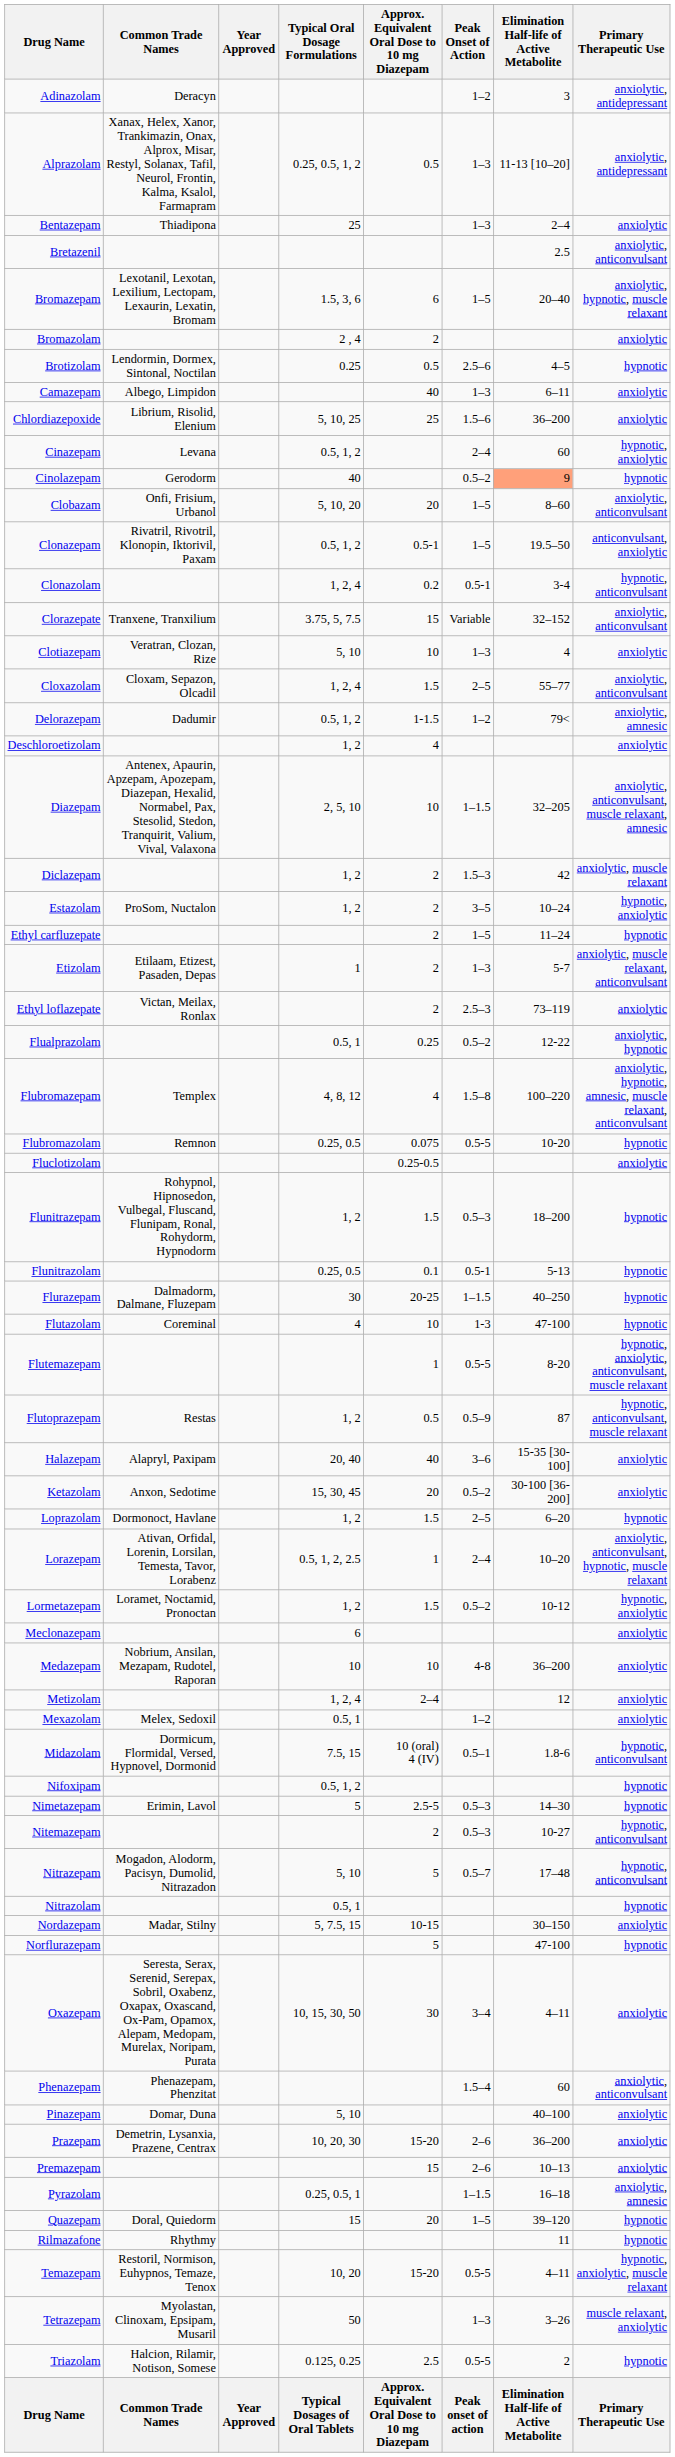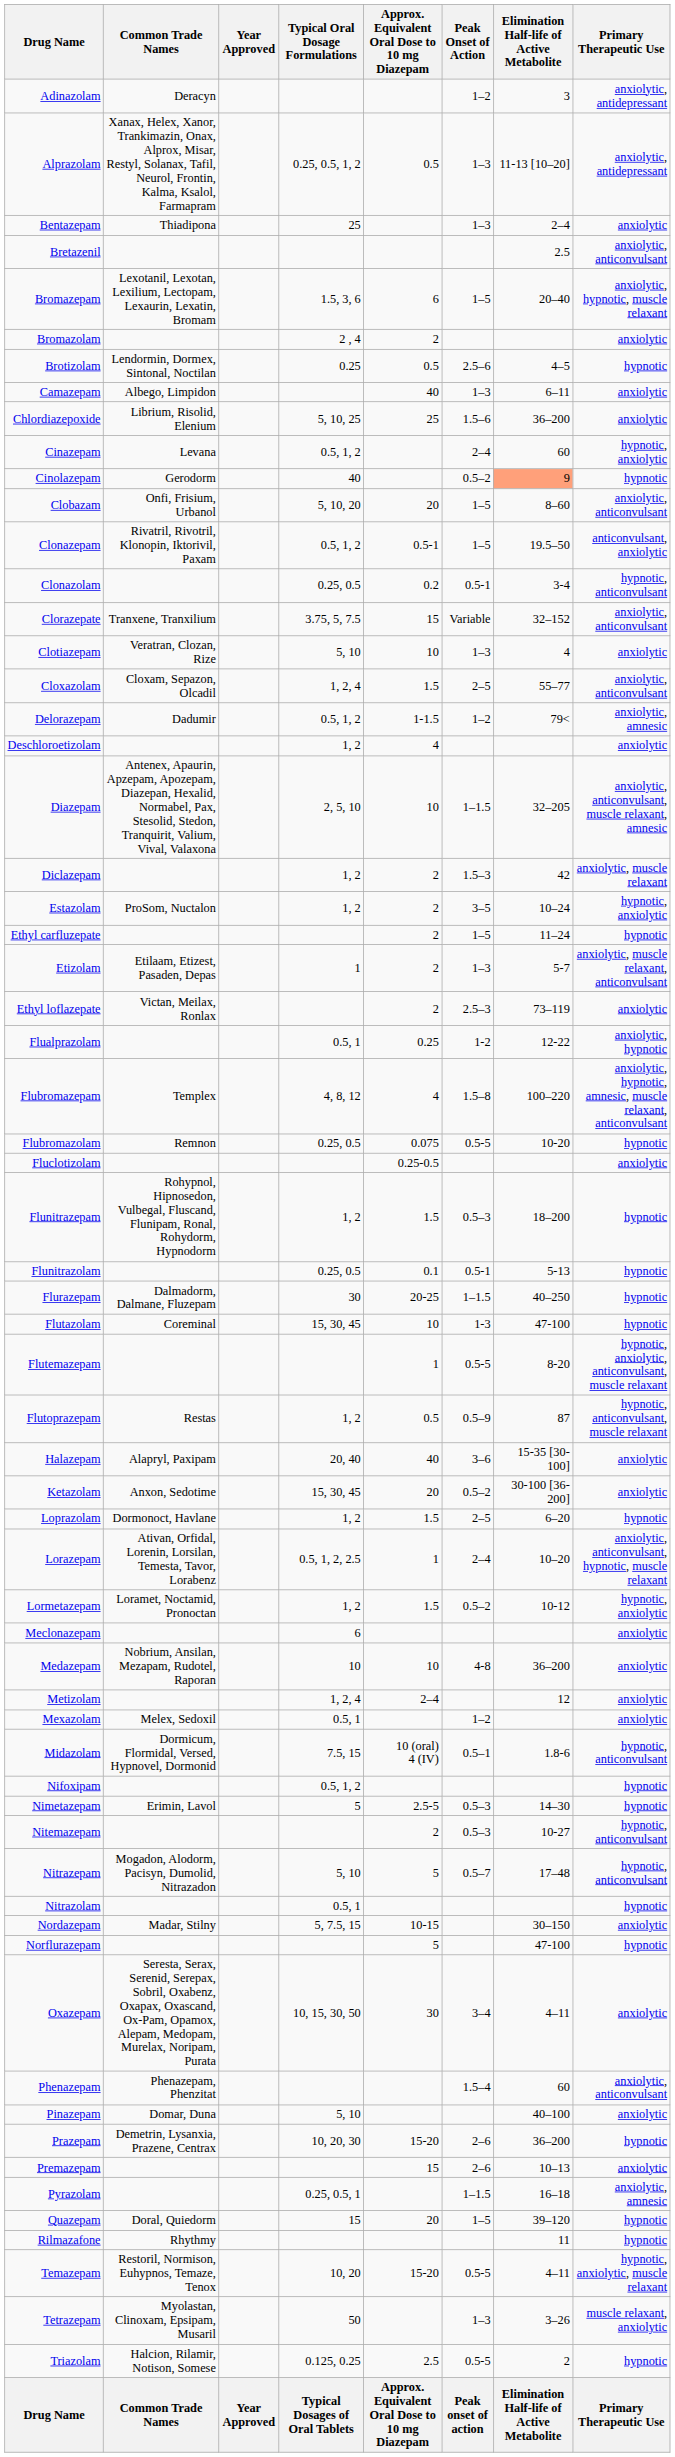(345, 585) 1, 2, 4 -> (339, 585) 0.25, 0.5
(477, 1042) 0.5–2 -> (482, 1042) 1-2
(358, 1324) 4 -> (336, 1324) 15, 30, 45
(643, 2141) anxiolytic -> (646, 2141) hypnotic
